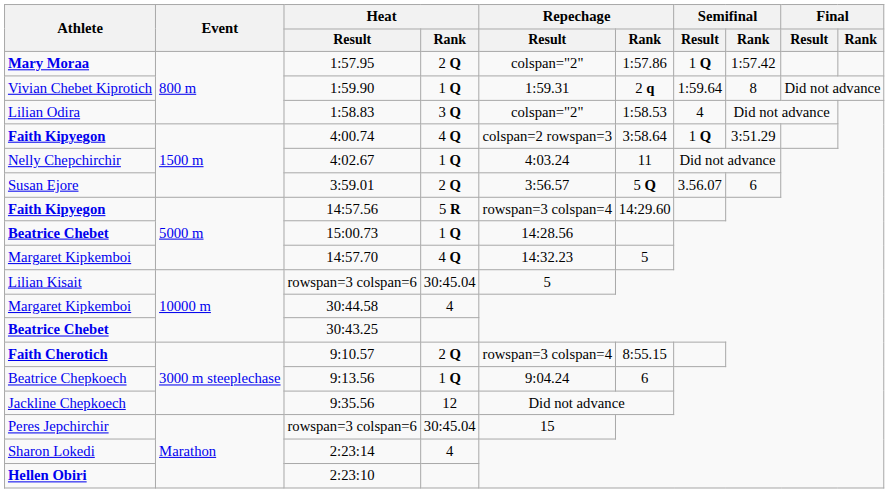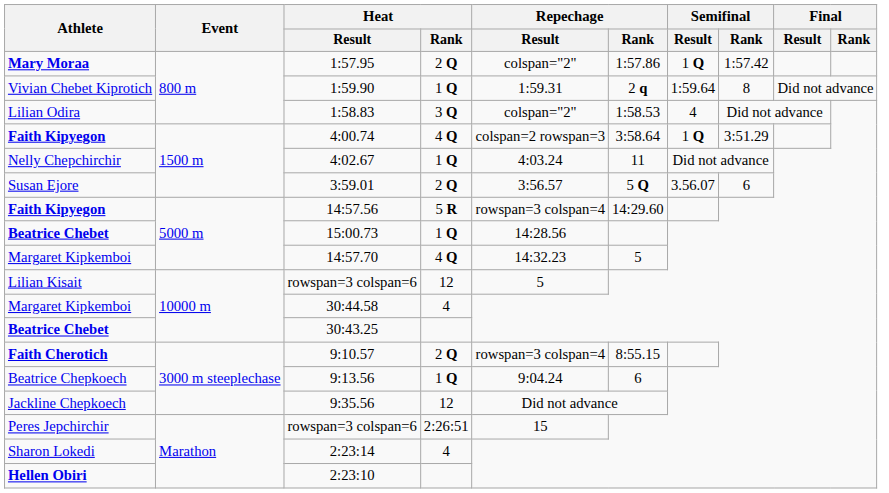(450, 282) 30:45.04 -> (446, 282) 12
(450, 427) 30:45.04 -> (446, 427) 2:26:51
